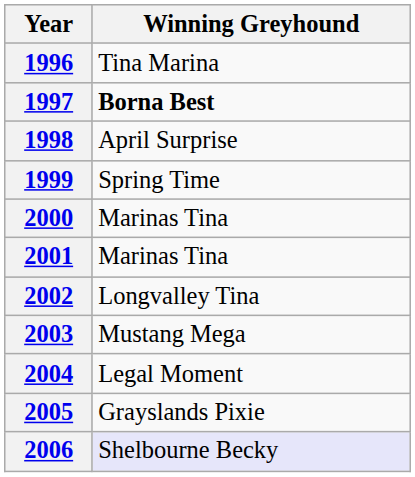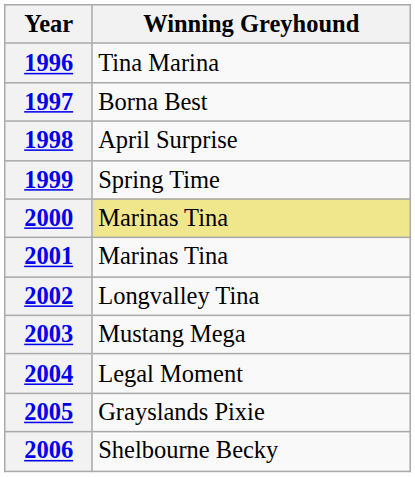(156, 101) bold -> (153, 101) normal
(163, 218) no background -> (163, 218) khaki background
(188, 450) lavender background -> (188, 450) no background
